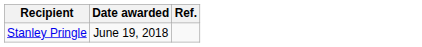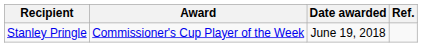+ column: (198, 13)
